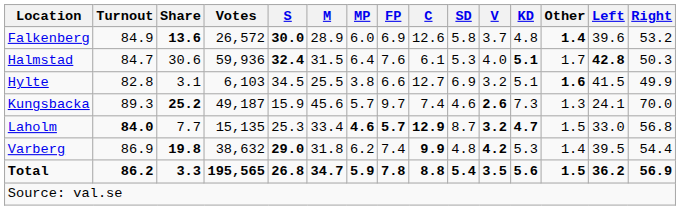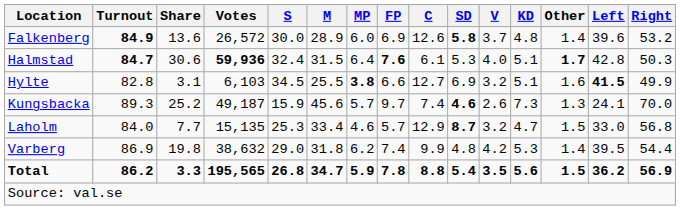(137, 38) normal -> (137, 38) bold
(185, 38) bold -> (185, 38) normal
(288, 38) bold -> (288, 38) normal
(464, 38) normal -> (464, 38) bold
(573, 38) bold -> (573, 38) normal
(137, 60) normal -> (137, 60) bold
(240, 60) normal -> (240, 60) bold
(288, 60) bold -> (288, 60) normal
(393, 60) normal -> (393, 60) bold
(526, 60) bold -> (526, 60) normal
(573, 60) normal -> (573, 60) bold
(608, 60) bold -> (608, 60) normal
(362, 82) normal -> (362, 82) bold
(573, 82) bold -> (573, 82) normal
(608, 82) normal -> (608, 82) bold
(185, 105) bold -> (185, 105) normal
(464, 105) normal -> (464, 105) bold
(495, 105) bold -> (495, 105) normal
(137, 127) bold -> (137, 127) normal
(362, 127) bold -> (362, 127) normal
(393, 127) bold -> (393, 127) normal
(428, 127) bold -> (428, 127) normal
(464, 127) normal -> (464, 127) bold
(495, 127) bold -> (495, 127) normal
(526, 127) bold -> (526, 127) normal
(185, 149) bold -> (185, 149) normal
(288, 149) bold -> (288, 149) normal
(433, 149) bold -> (433, 149) normal
(495, 149) bold -> (495, 149) normal
